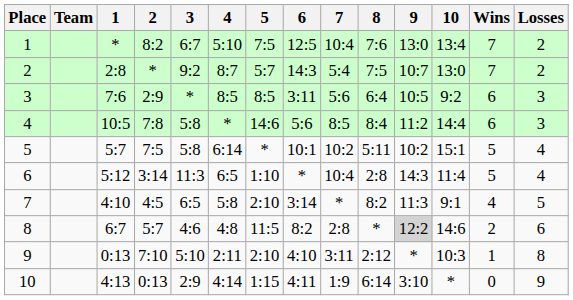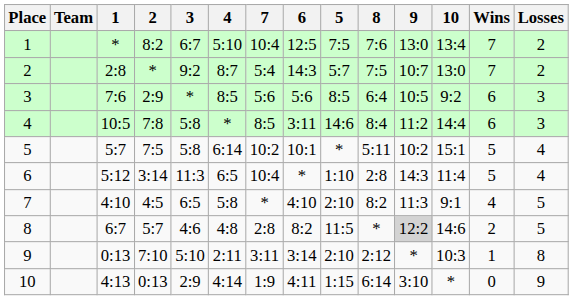columns swapped: (265, 17) <-> (339, 17)
(302, 96) 3:11 -> (302, 96) 5:6
(302, 123) 5:6 -> (302, 123) 3:11
(302, 202) 3:14 -> (302, 202) 4:10
(541, 228) 6 -> (541, 228) 5
(302, 255) 4:10 -> (302, 255) 3:14
